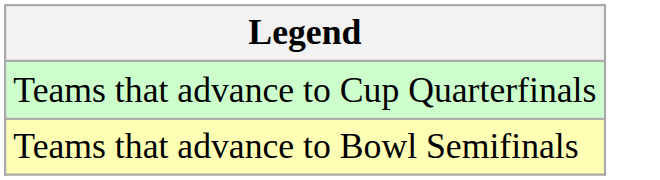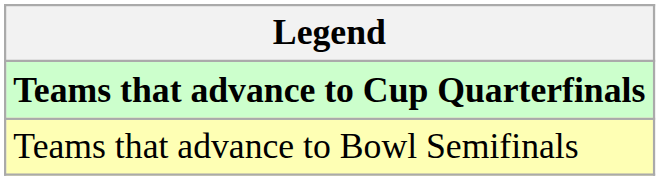(305, 89) normal -> (329, 89) bold
